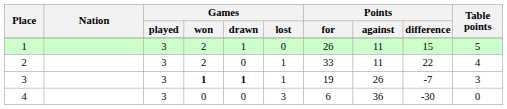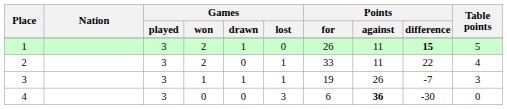(428, 46) normal -> (428, 46) bold
(204, 79) bold -> (204, 79) normal
(243, 79) bold -> (243, 79) normal
(378, 96) normal -> (378, 96) bold
